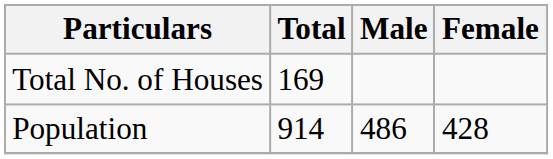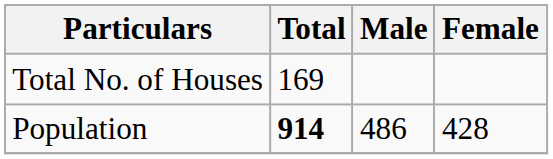(301, 128) normal -> (301, 128) bold
